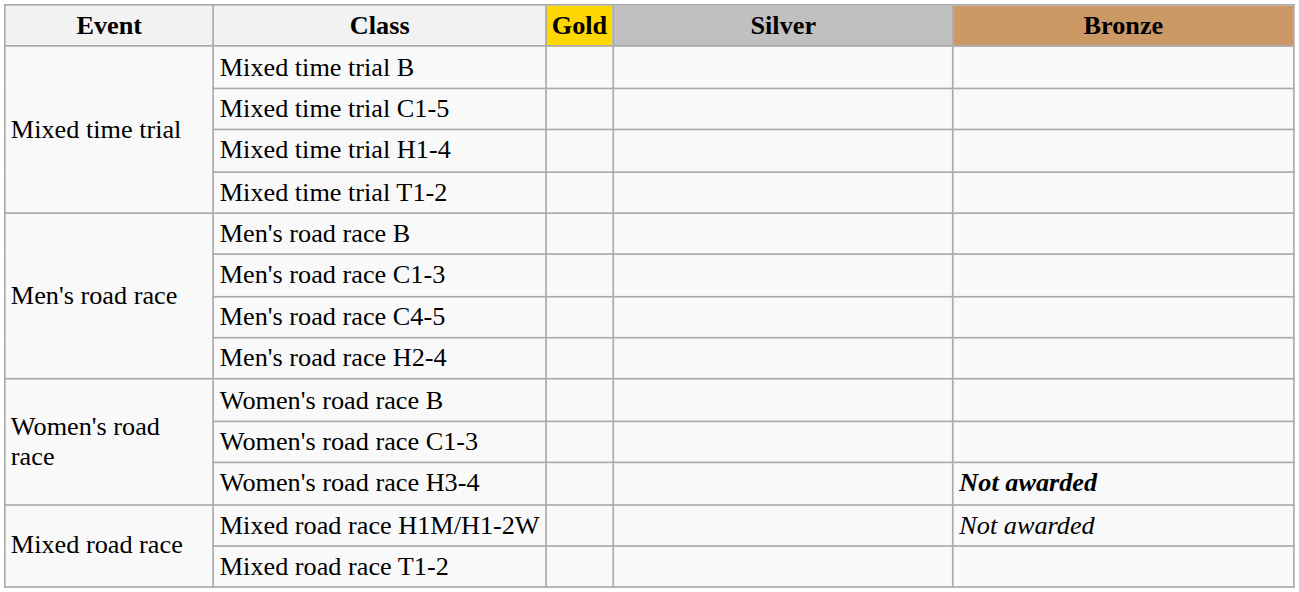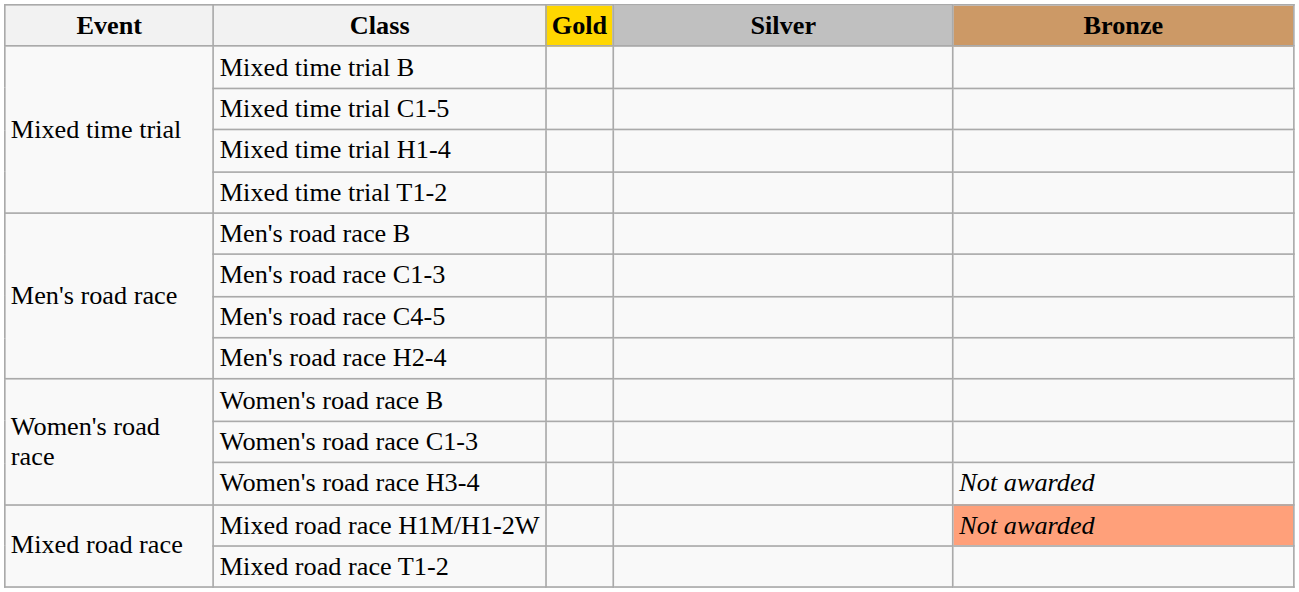(1028, 483) bold -> (1027, 483) normal
(1027, 524) no background -> (1027, 524) lightsalmon background
